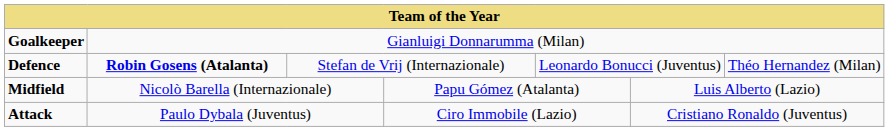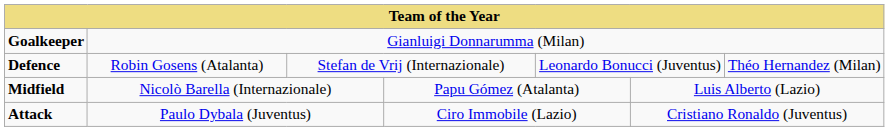(187, 65) bold -> (187, 65) normal
